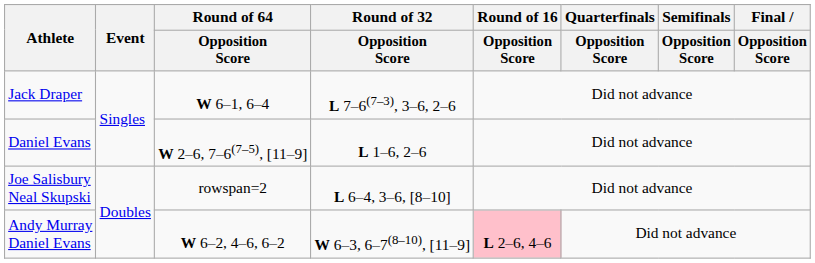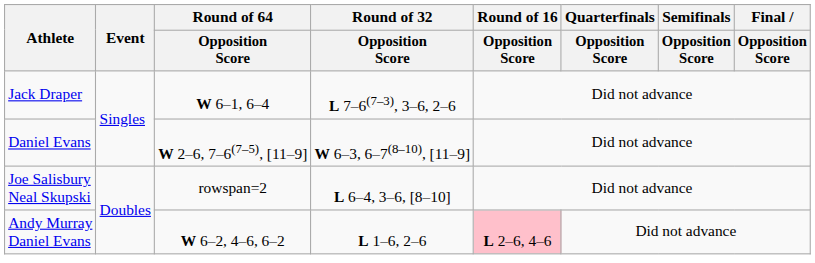(392, 152) L 1–6, 2–6 -> (392, 152) W 6–3, 6–7(8–10), [11–9]
(392, 243) W 6–3, 6–7(8–10), [11–9] -> (392, 241) L 1–6, 2–6
